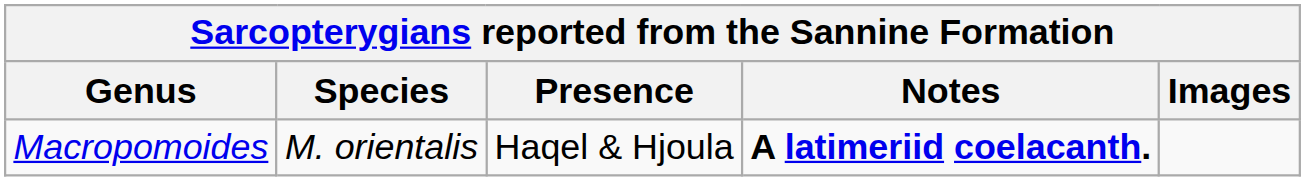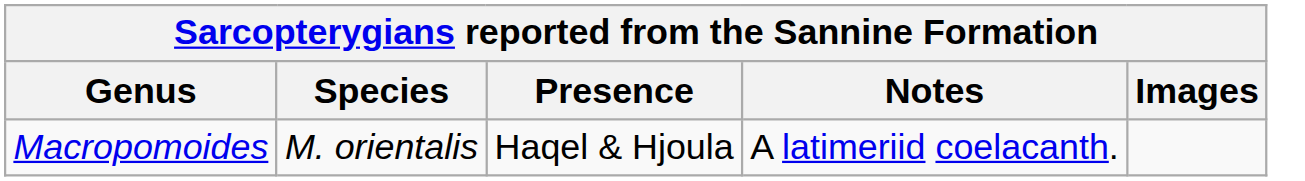(951, 146) bold -> (934, 146) normal
